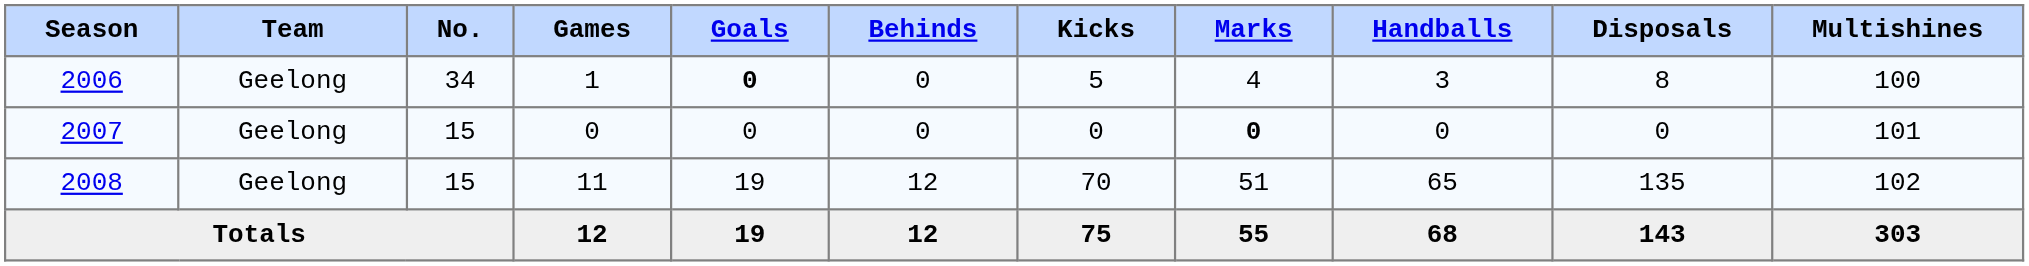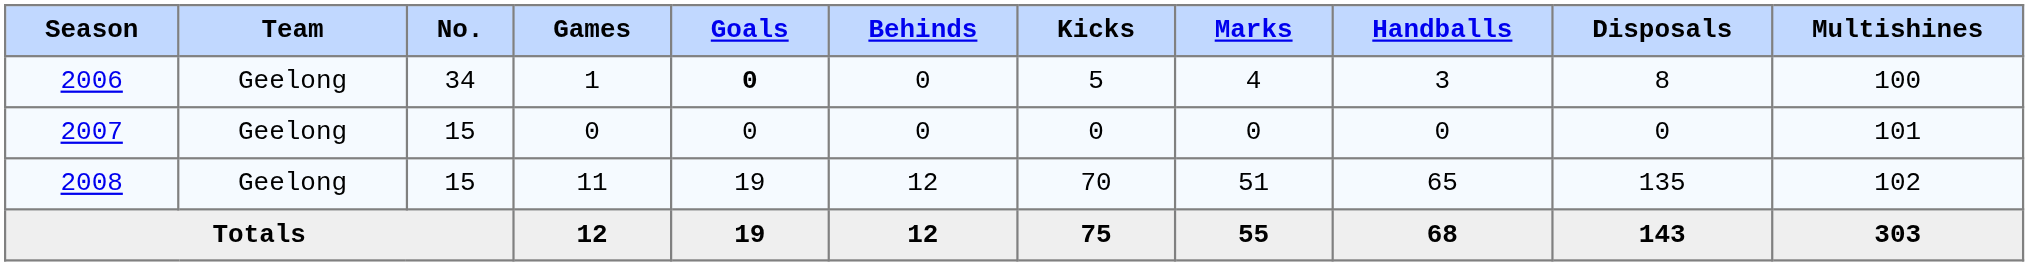(1254, 133) bold -> (1254, 133) normal
